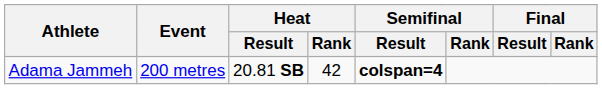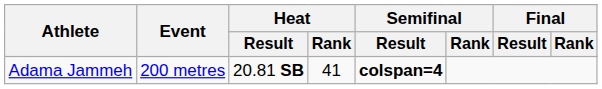(331, 71) 42 -> (331, 71) 41
